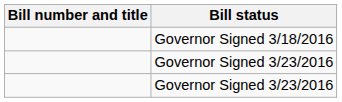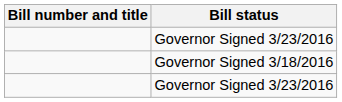(244, 39) Governor Signed 3/18/2016 -> (244, 39) Governor Signed 3/23/2016
(244, 62) Governor Signed 3/23/2016 -> (244, 62) Governor Signed 3/18/2016
